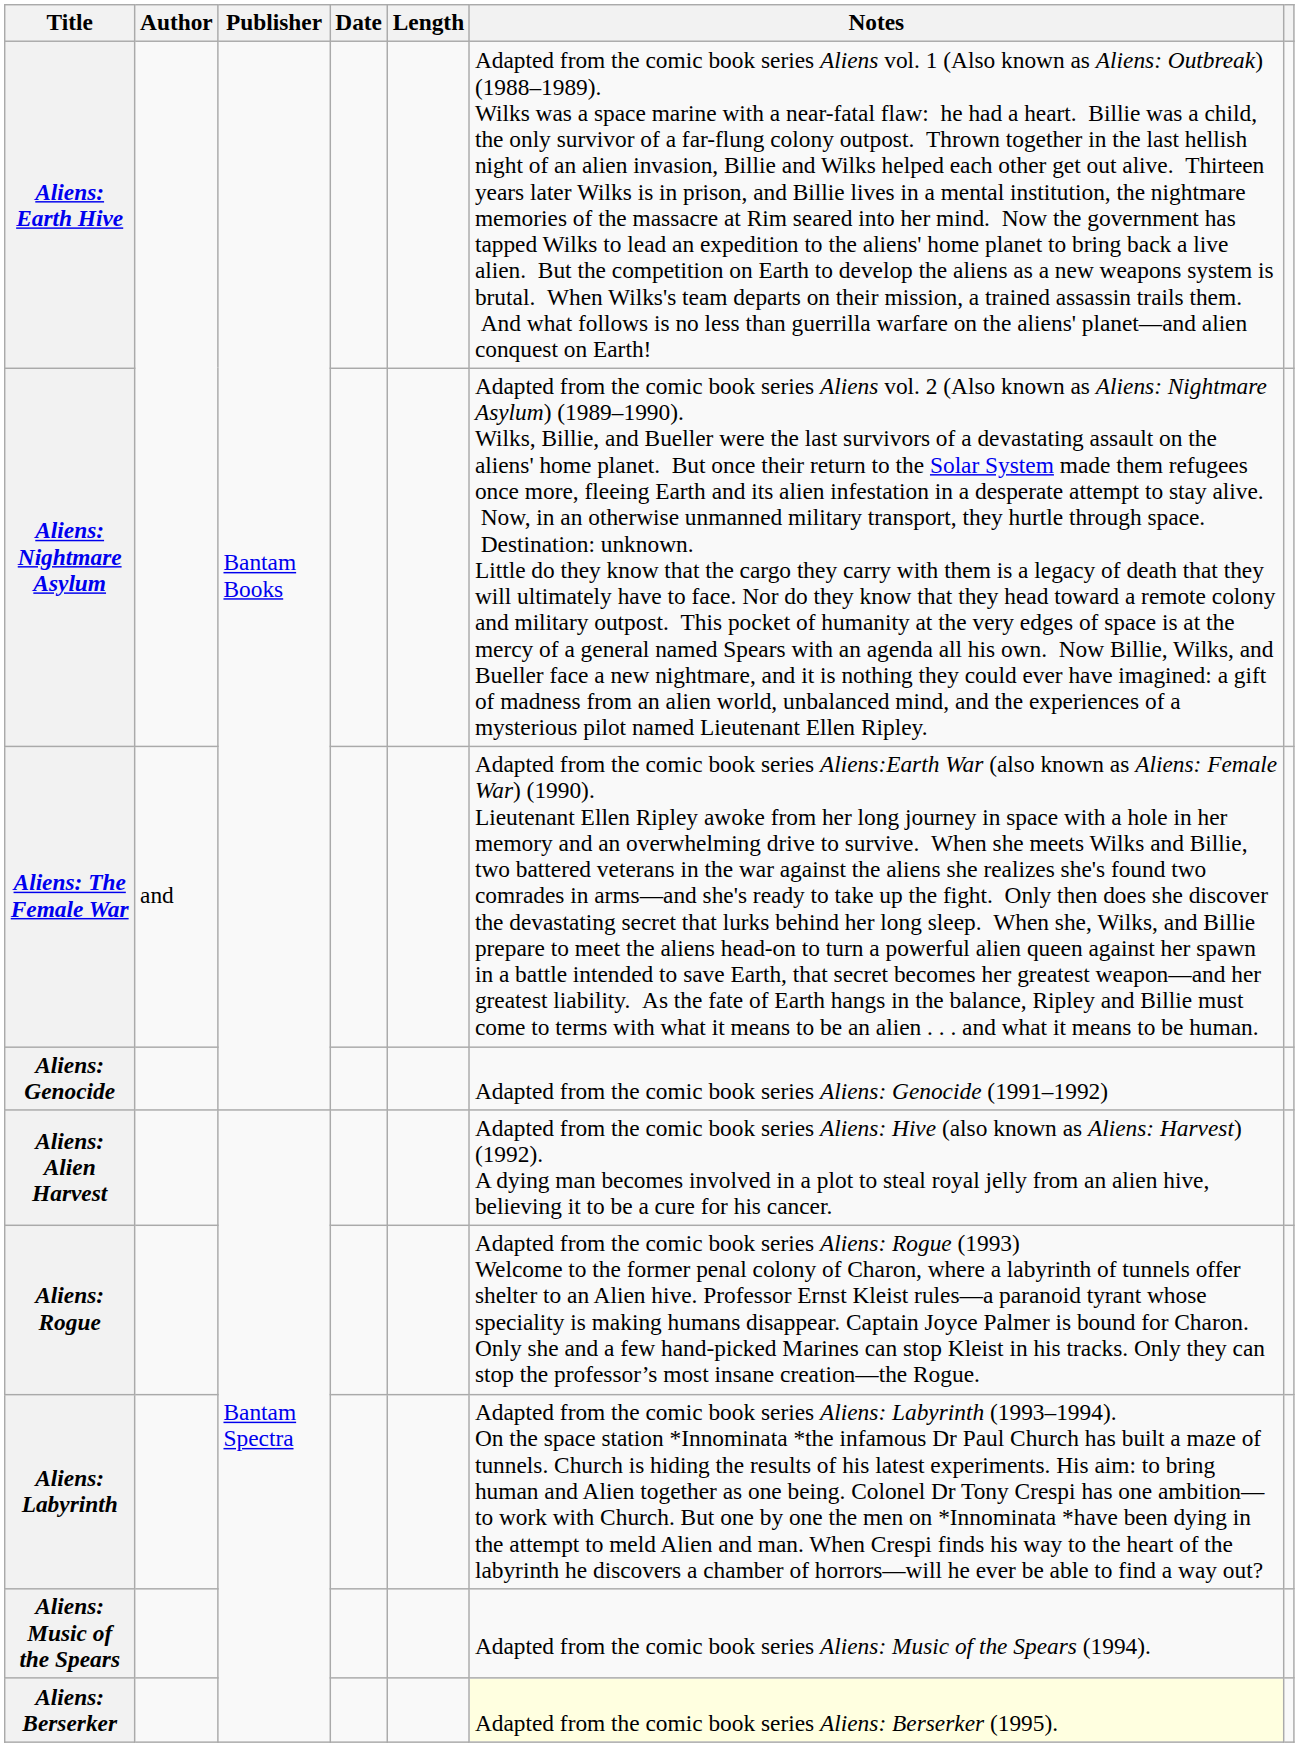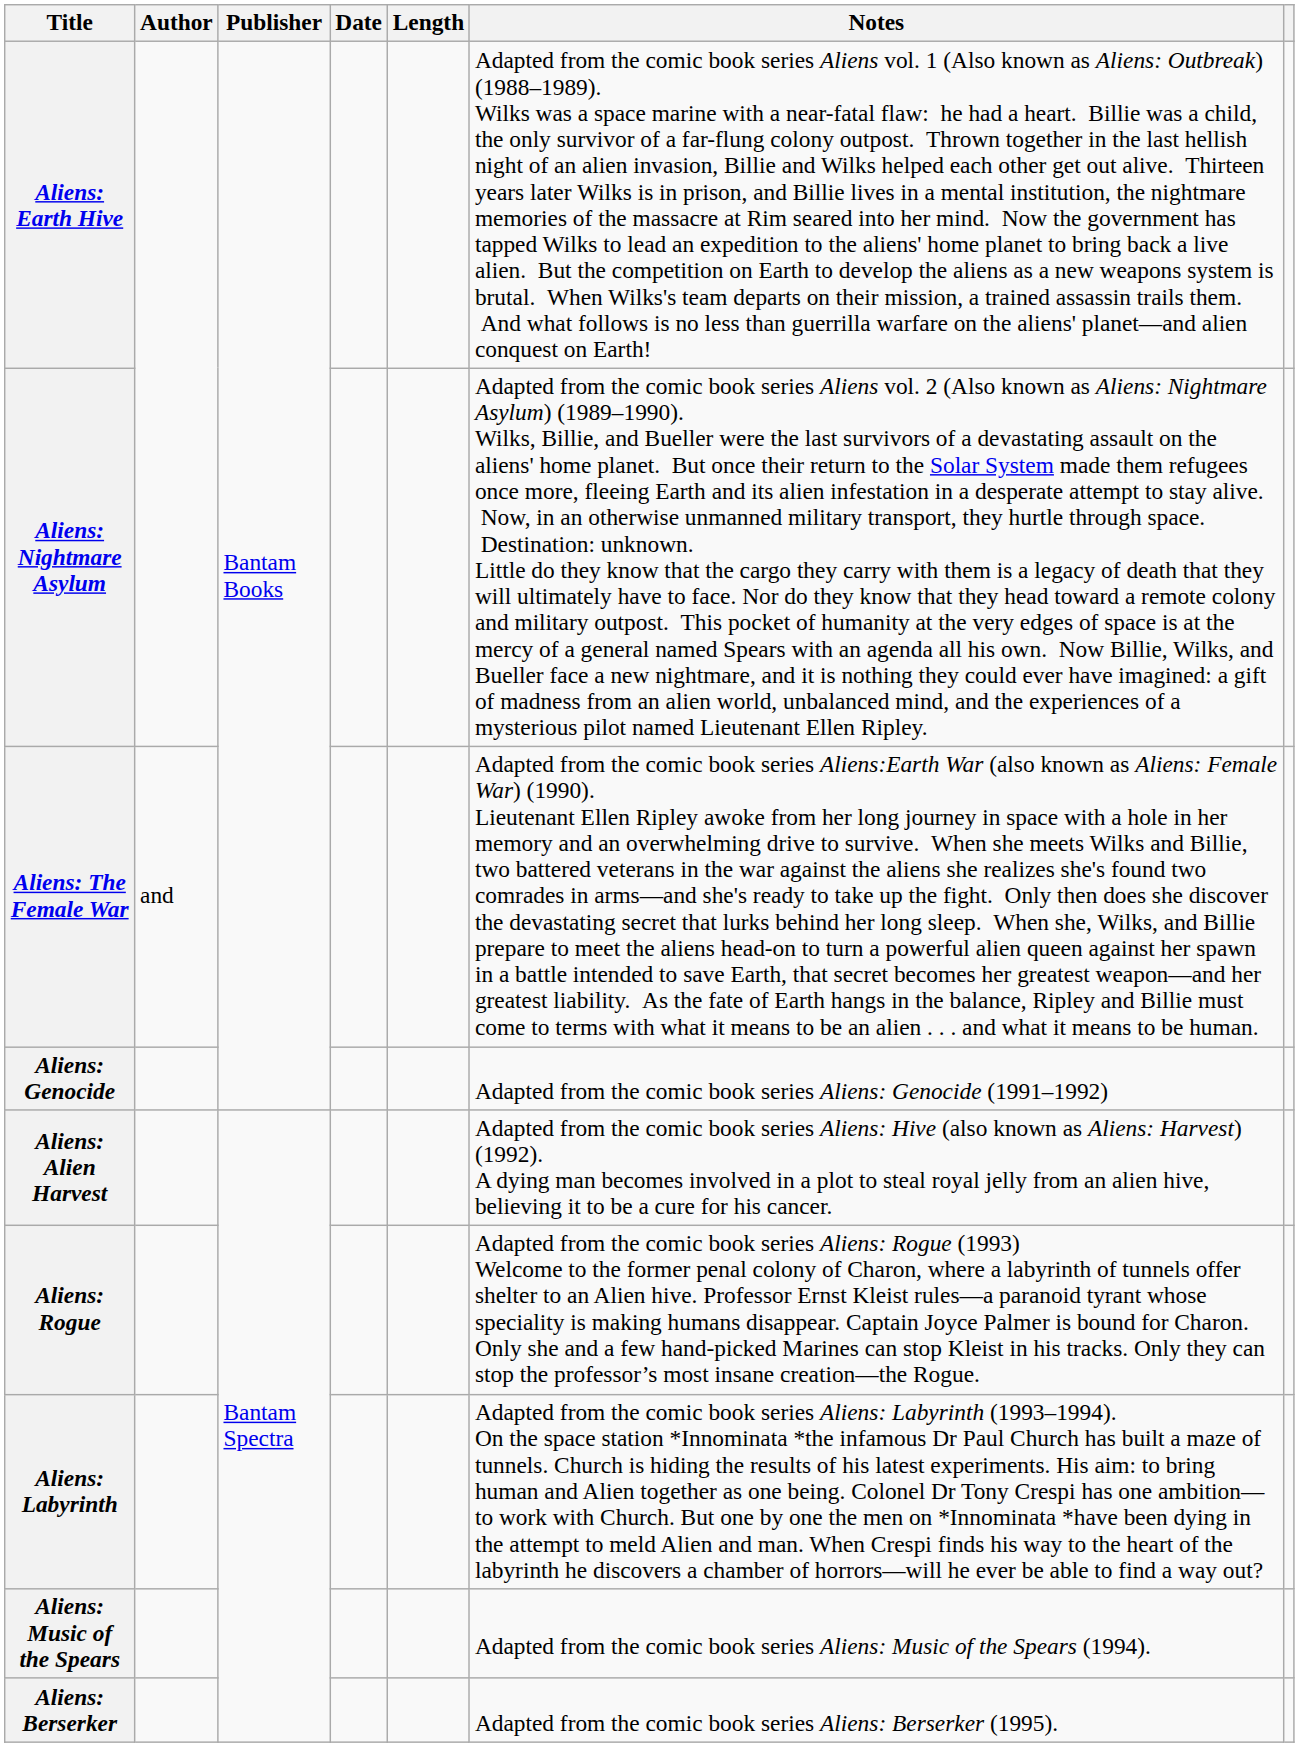(766, 1723) lightyellow background -> (766, 1723) no background
